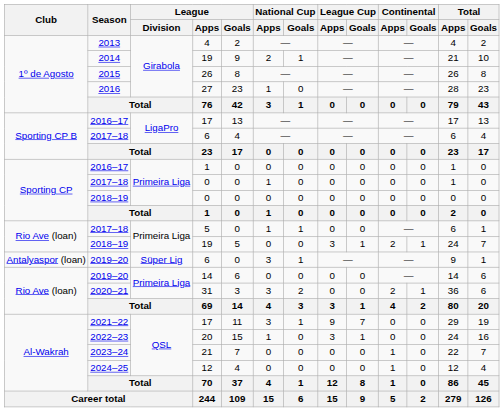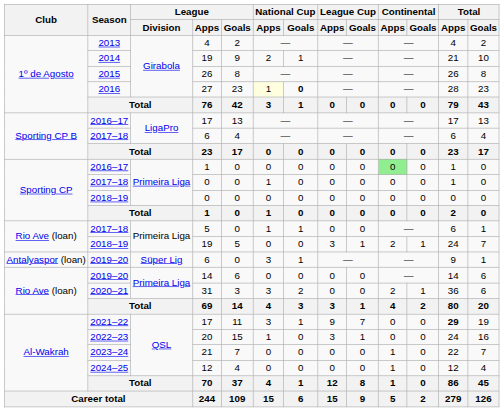(268, 89) no background -> (268, 89) lightyellow background
(301, 89) normal -> (301, 89) bold
(393, 167) no background -> (393, 167) lightgreen background
(453, 321) normal -> (453, 321) bold
